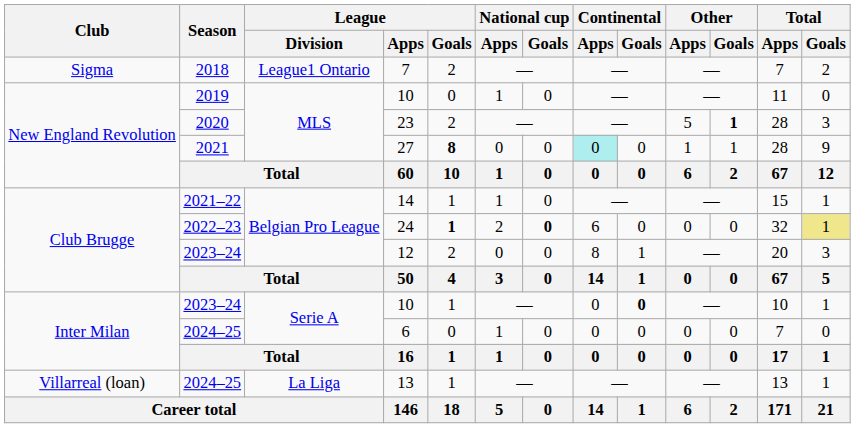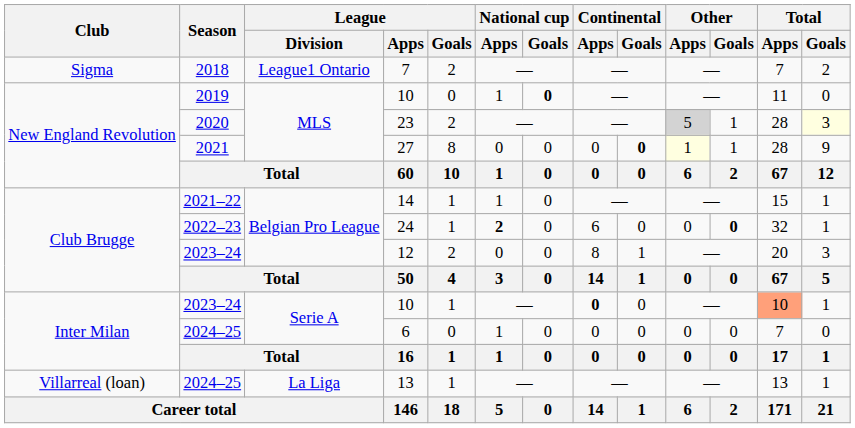(548, 95) normal -> (548, 95) bold
(688, 122) no background -> (688, 122) lightgrey background
(734, 122) bold -> (734, 122) normal
(826, 122) no background -> (826, 122) lightyellow background
(452, 148) bold -> (452, 148) normal
(595, 148) paleturquoise background -> (595, 148) no background
(642, 148) normal -> (642, 148) bold
(688, 148) no background -> (688, 148) lightyellow background
(452, 226) bold -> (452, 226) normal
(499, 226) normal -> (499, 226) bold
(548, 226) bold -> (548, 226) normal
(734, 226) normal -> (734, 226) bold
(826, 226) khaki background -> (826, 226) no background
(595, 305) normal -> (595, 305) bold
(642, 305) bold -> (642, 305) normal
(780, 305) no background -> (780, 305) lightsalmon background
